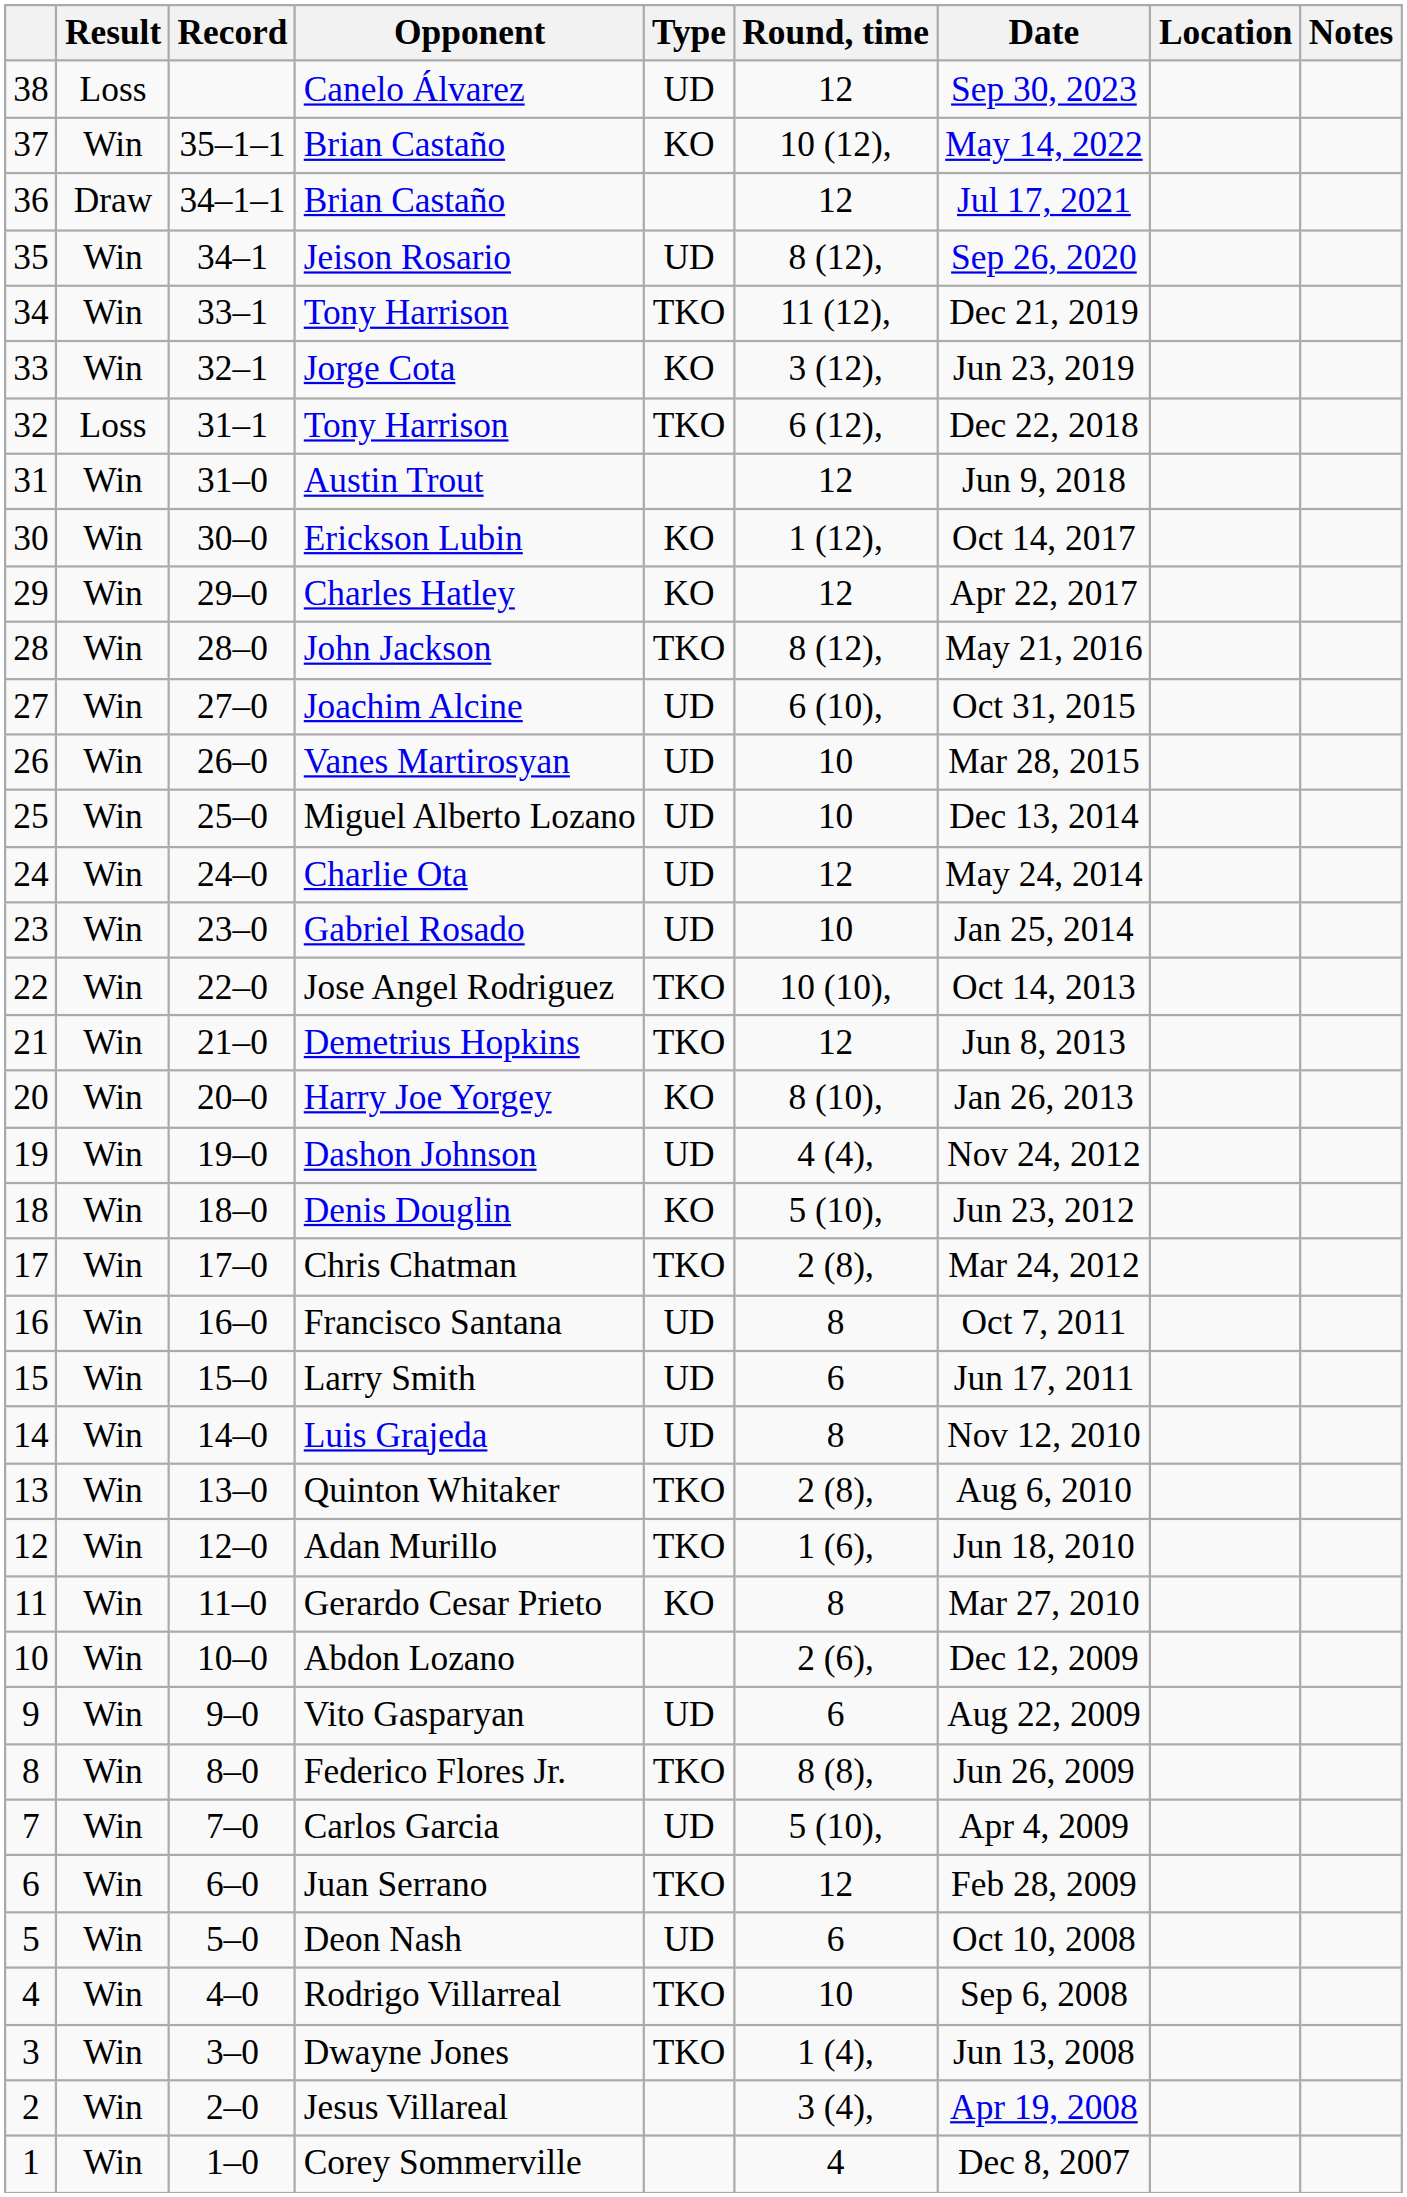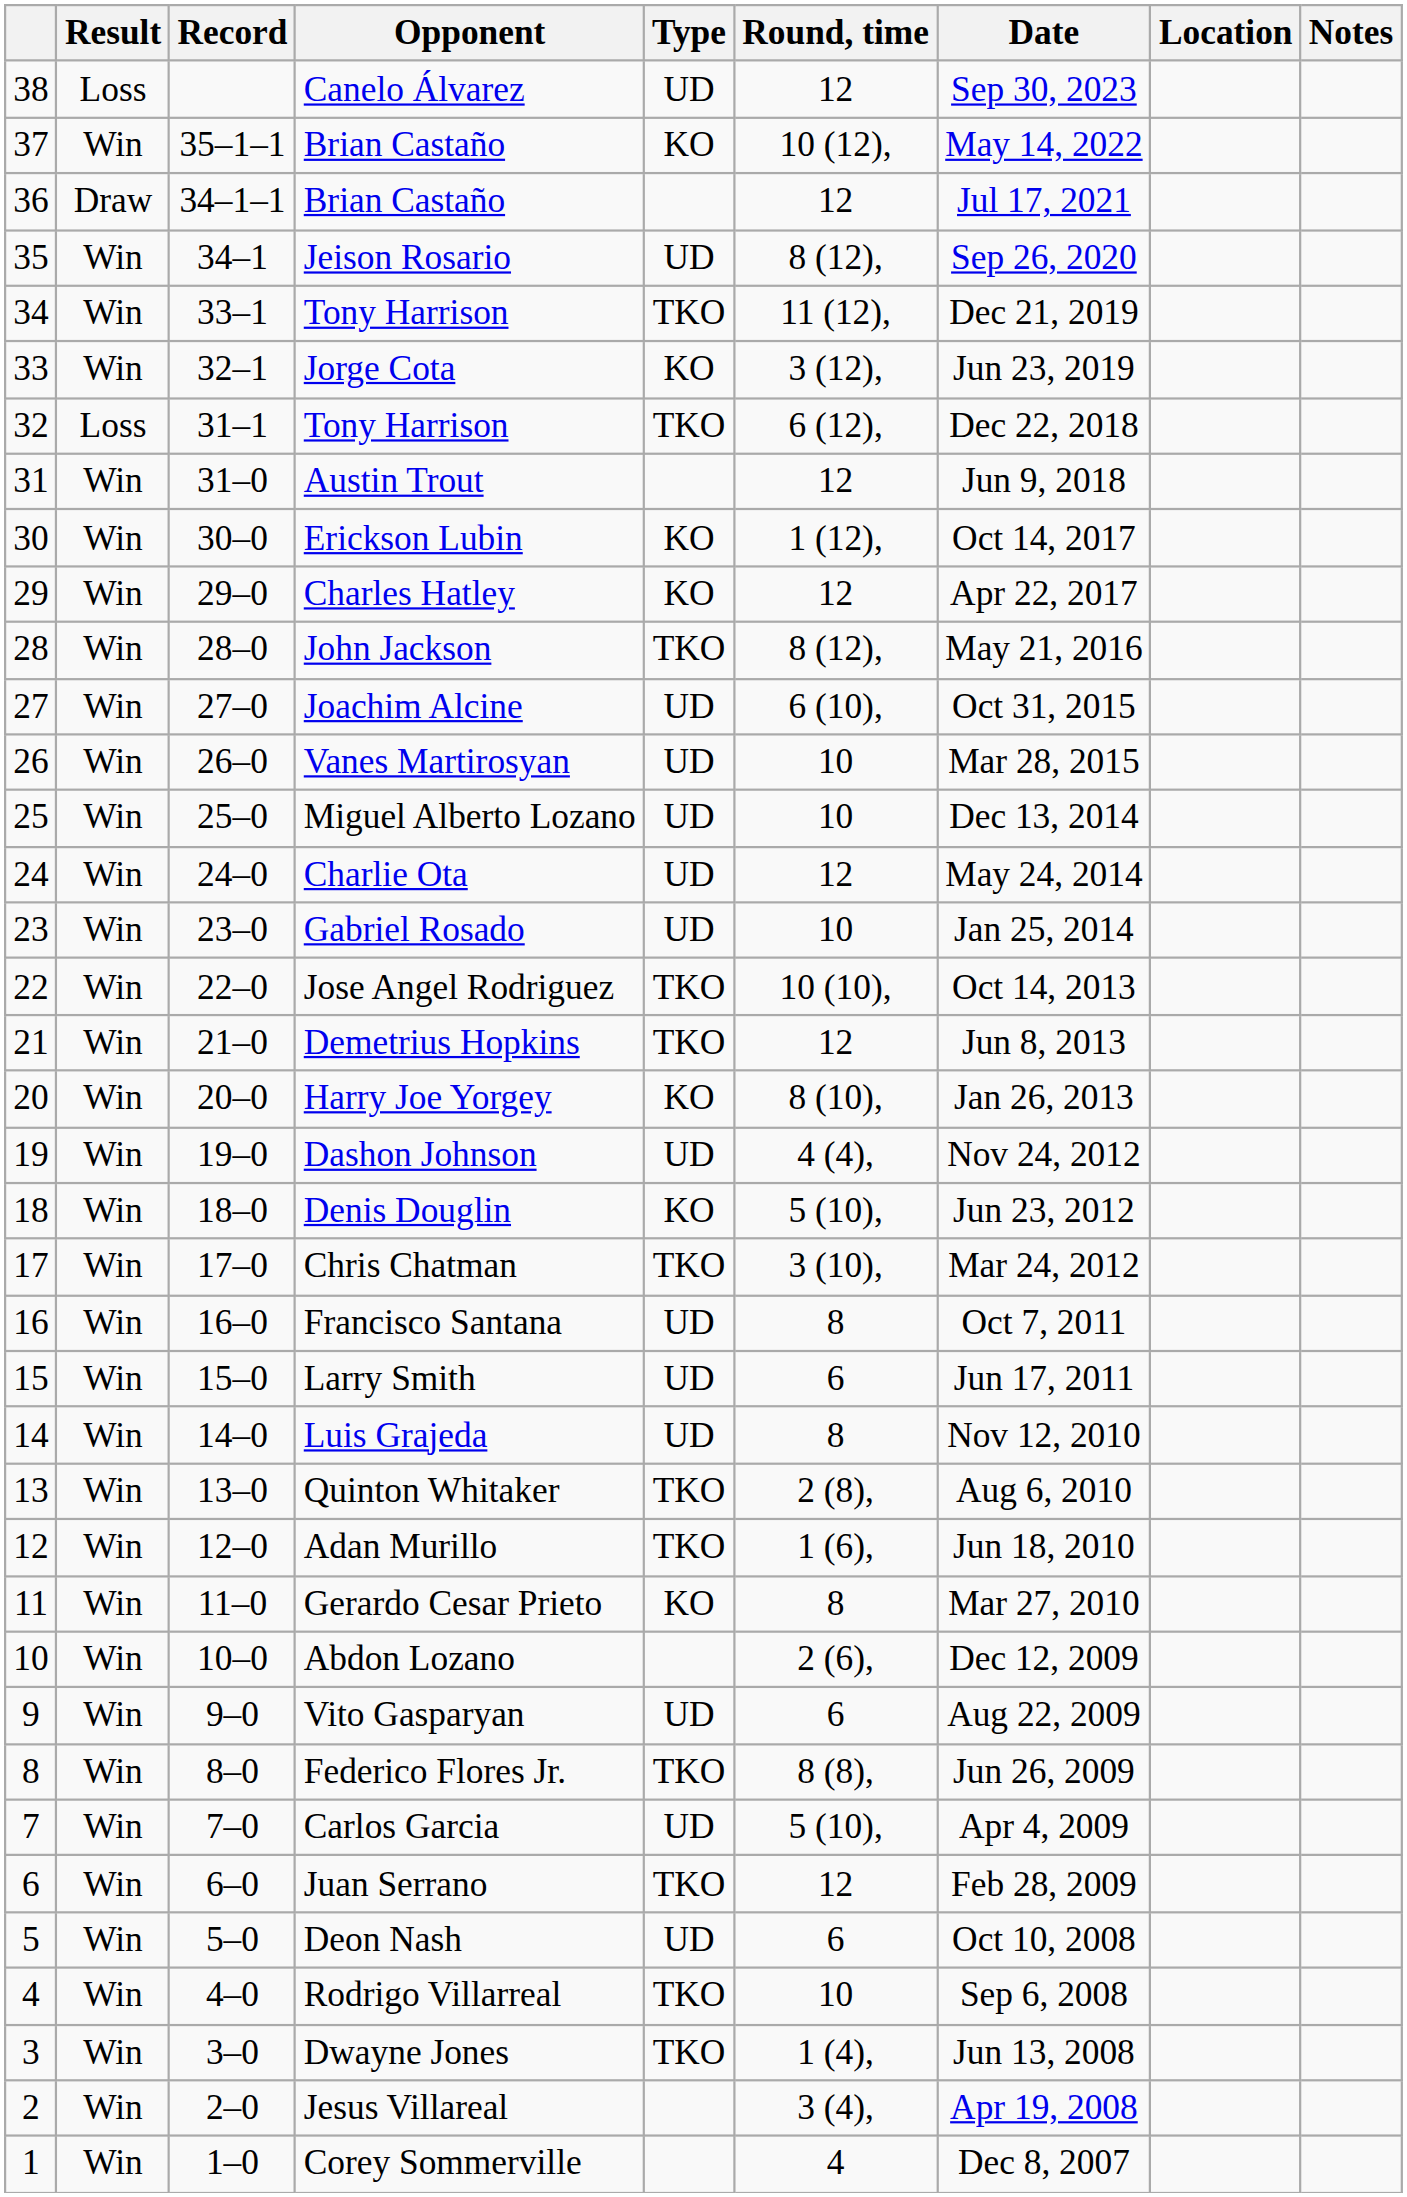(836, 1266) 2 (8), -> (836, 1266) 3 (10),
